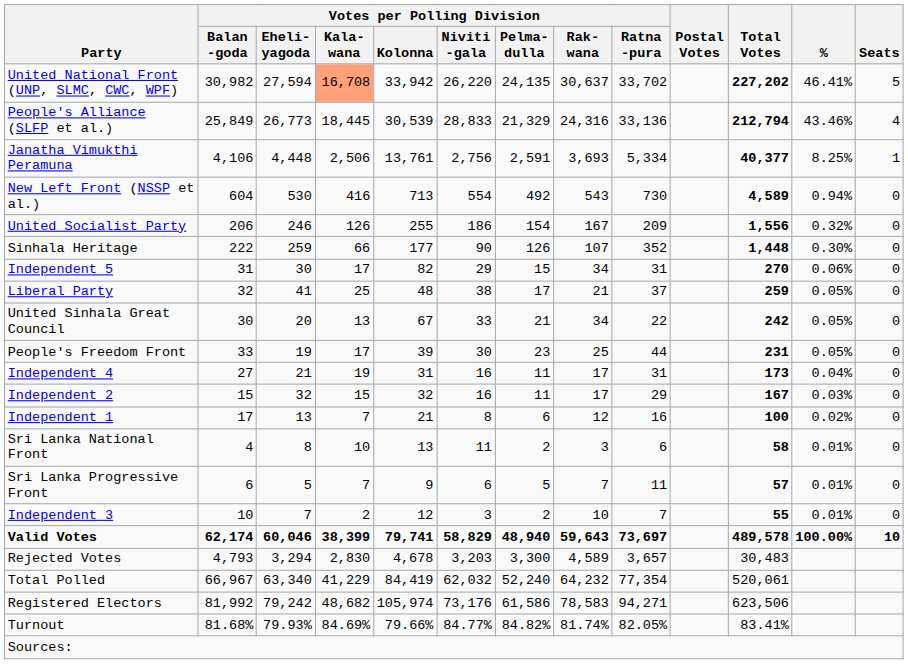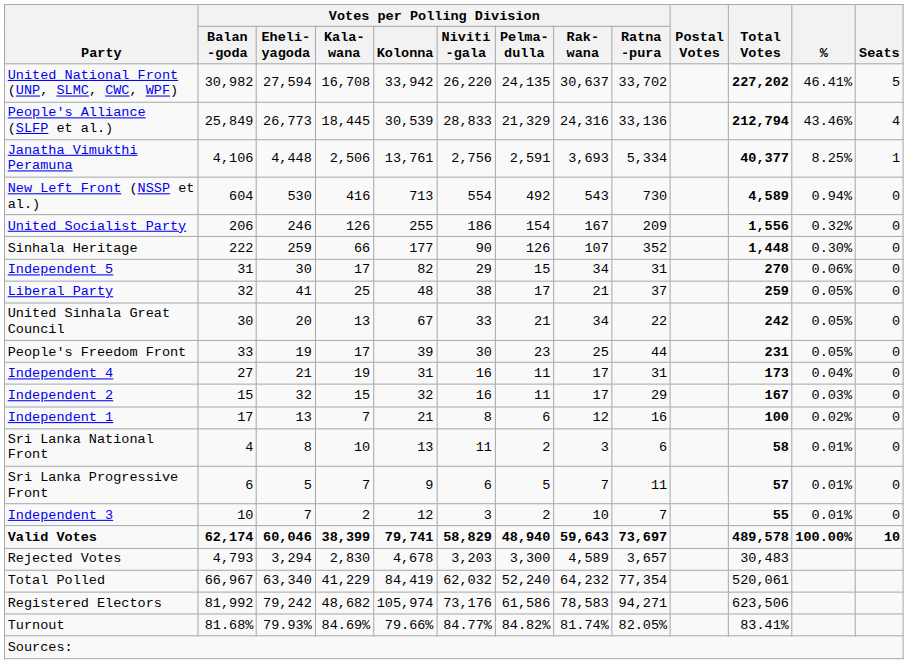(346, 83) lightsalmon background -> (346, 83) no background
